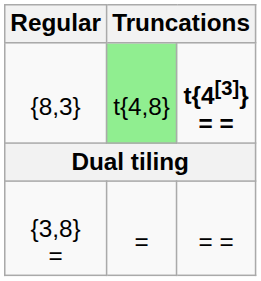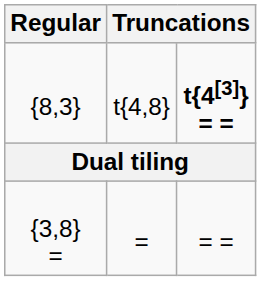(142, 106) lightgreen background -> (142, 106) no background
